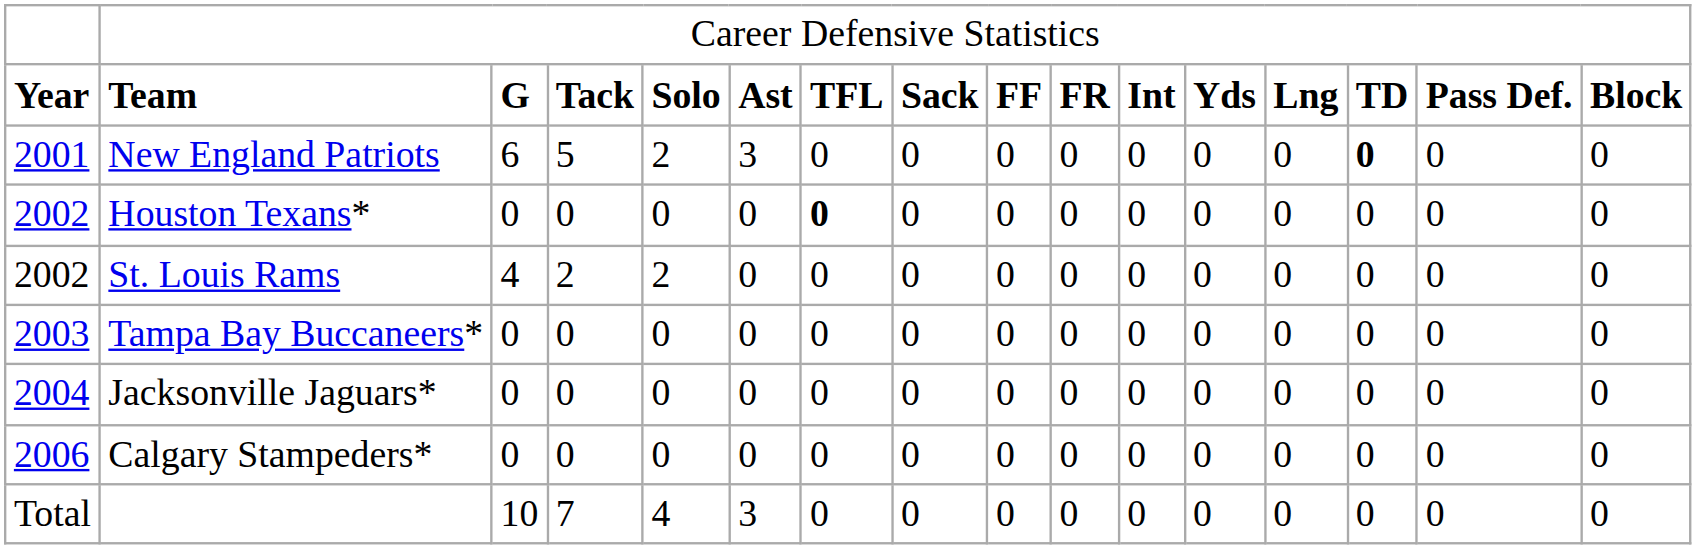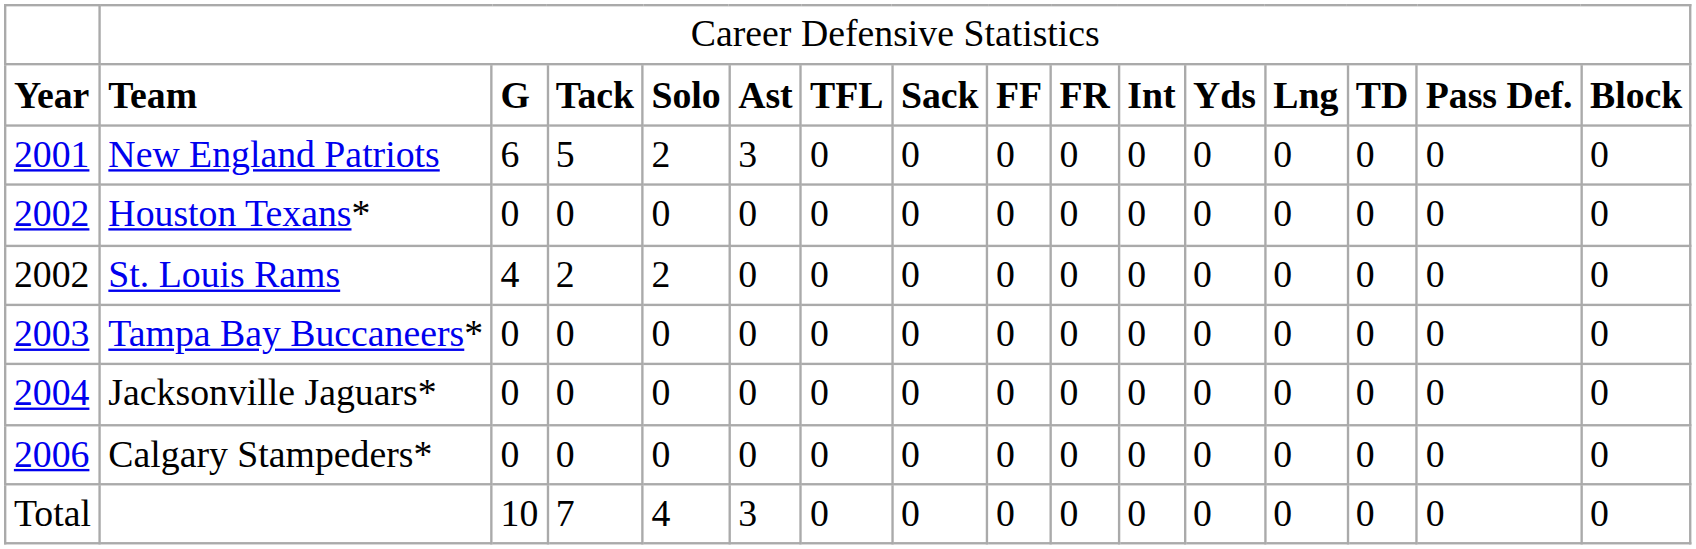(1365, 154) bold -> (1365, 154) normal
(820, 214) bold -> (820, 214) normal
